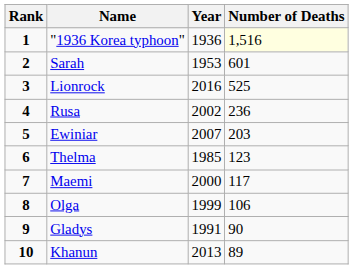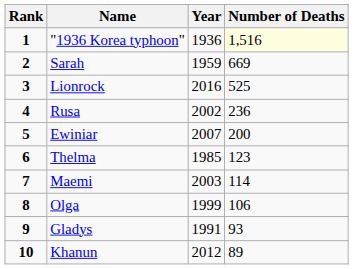(206, 63) 1953 -> (206, 63) 1959
(239, 63) 601 -> (239, 63) 669
(239, 134) 203 -> (239, 134) 200
(206, 181) 2000 -> (206, 181) 2003
(239, 181) 117 -> (239, 181) 114
(236, 228) 90 -> (236, 228) 93
(206, 252) 2013 -> (206, 252) 2012
